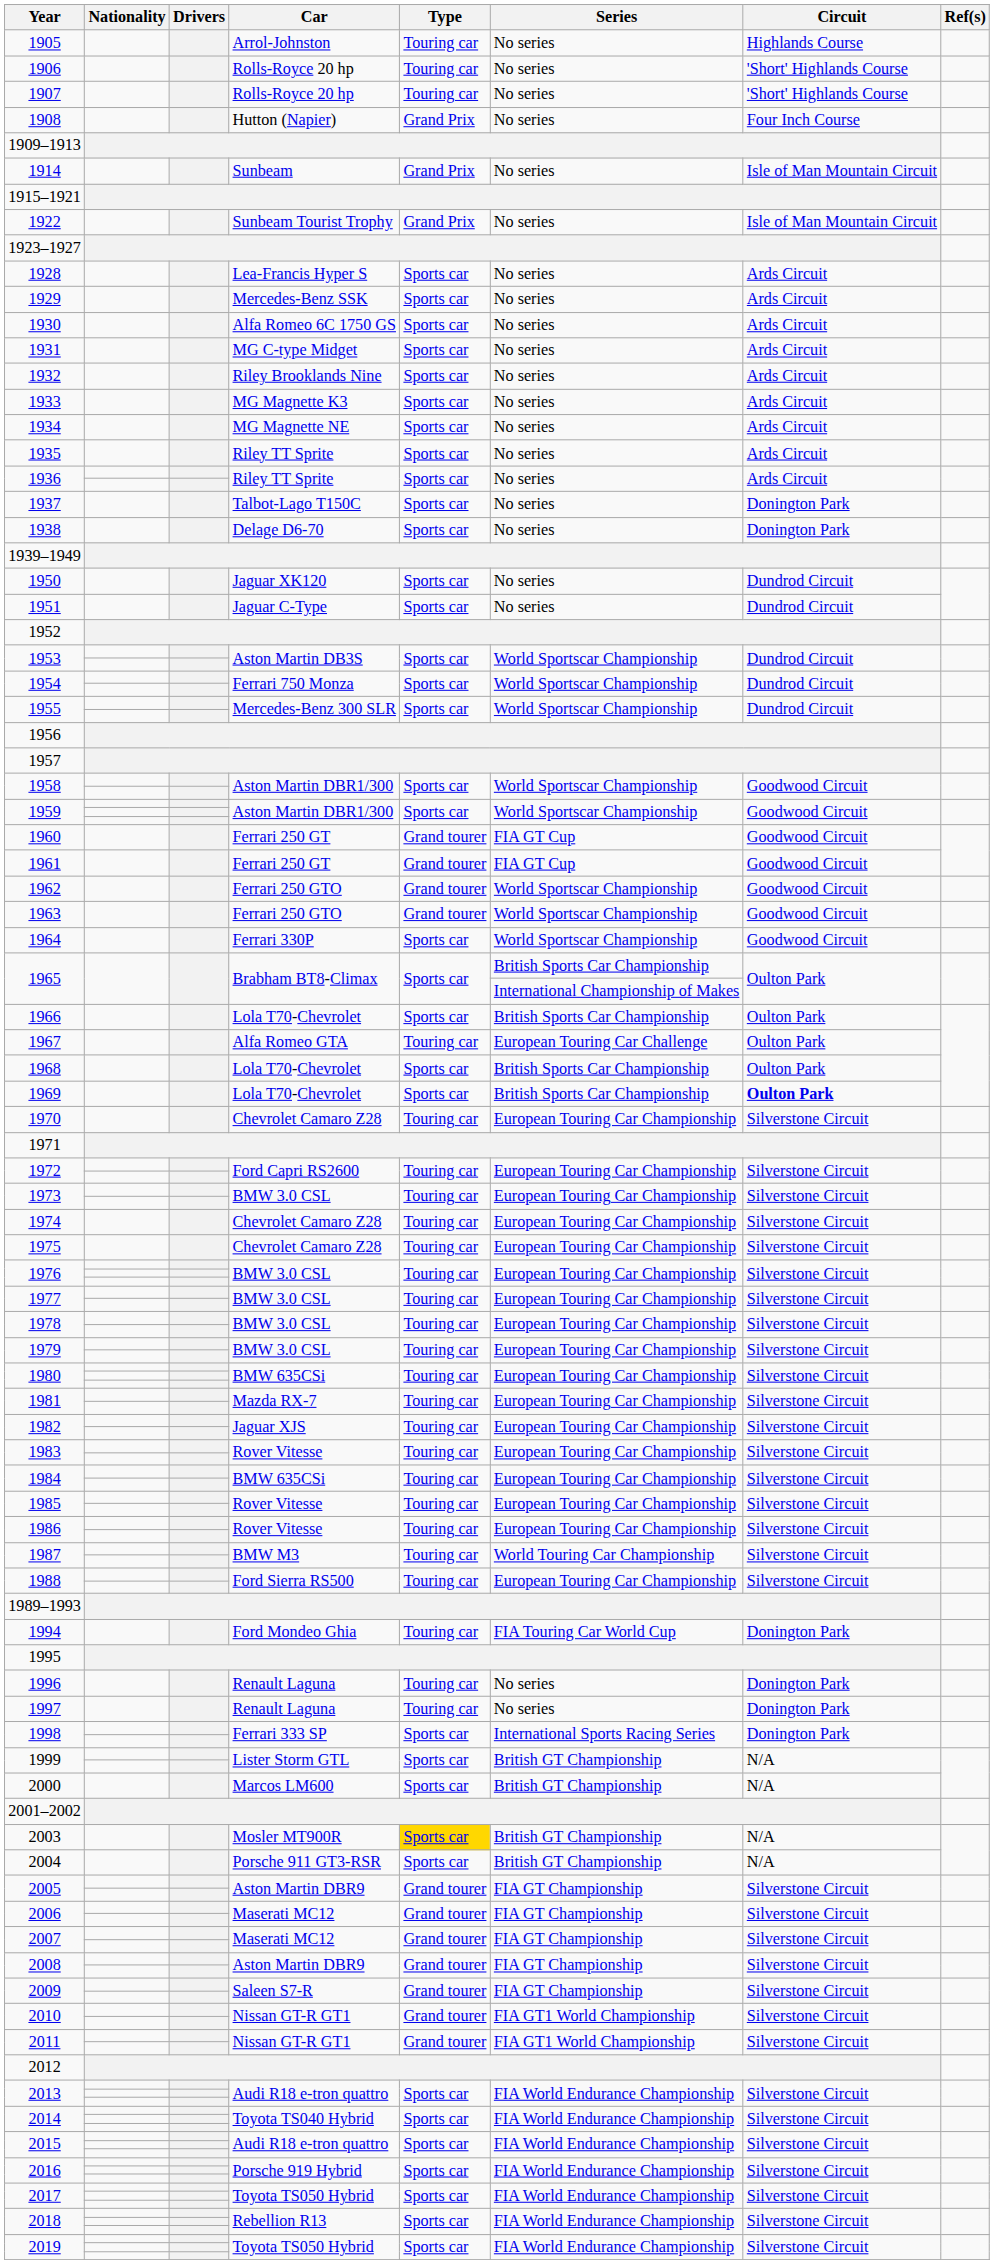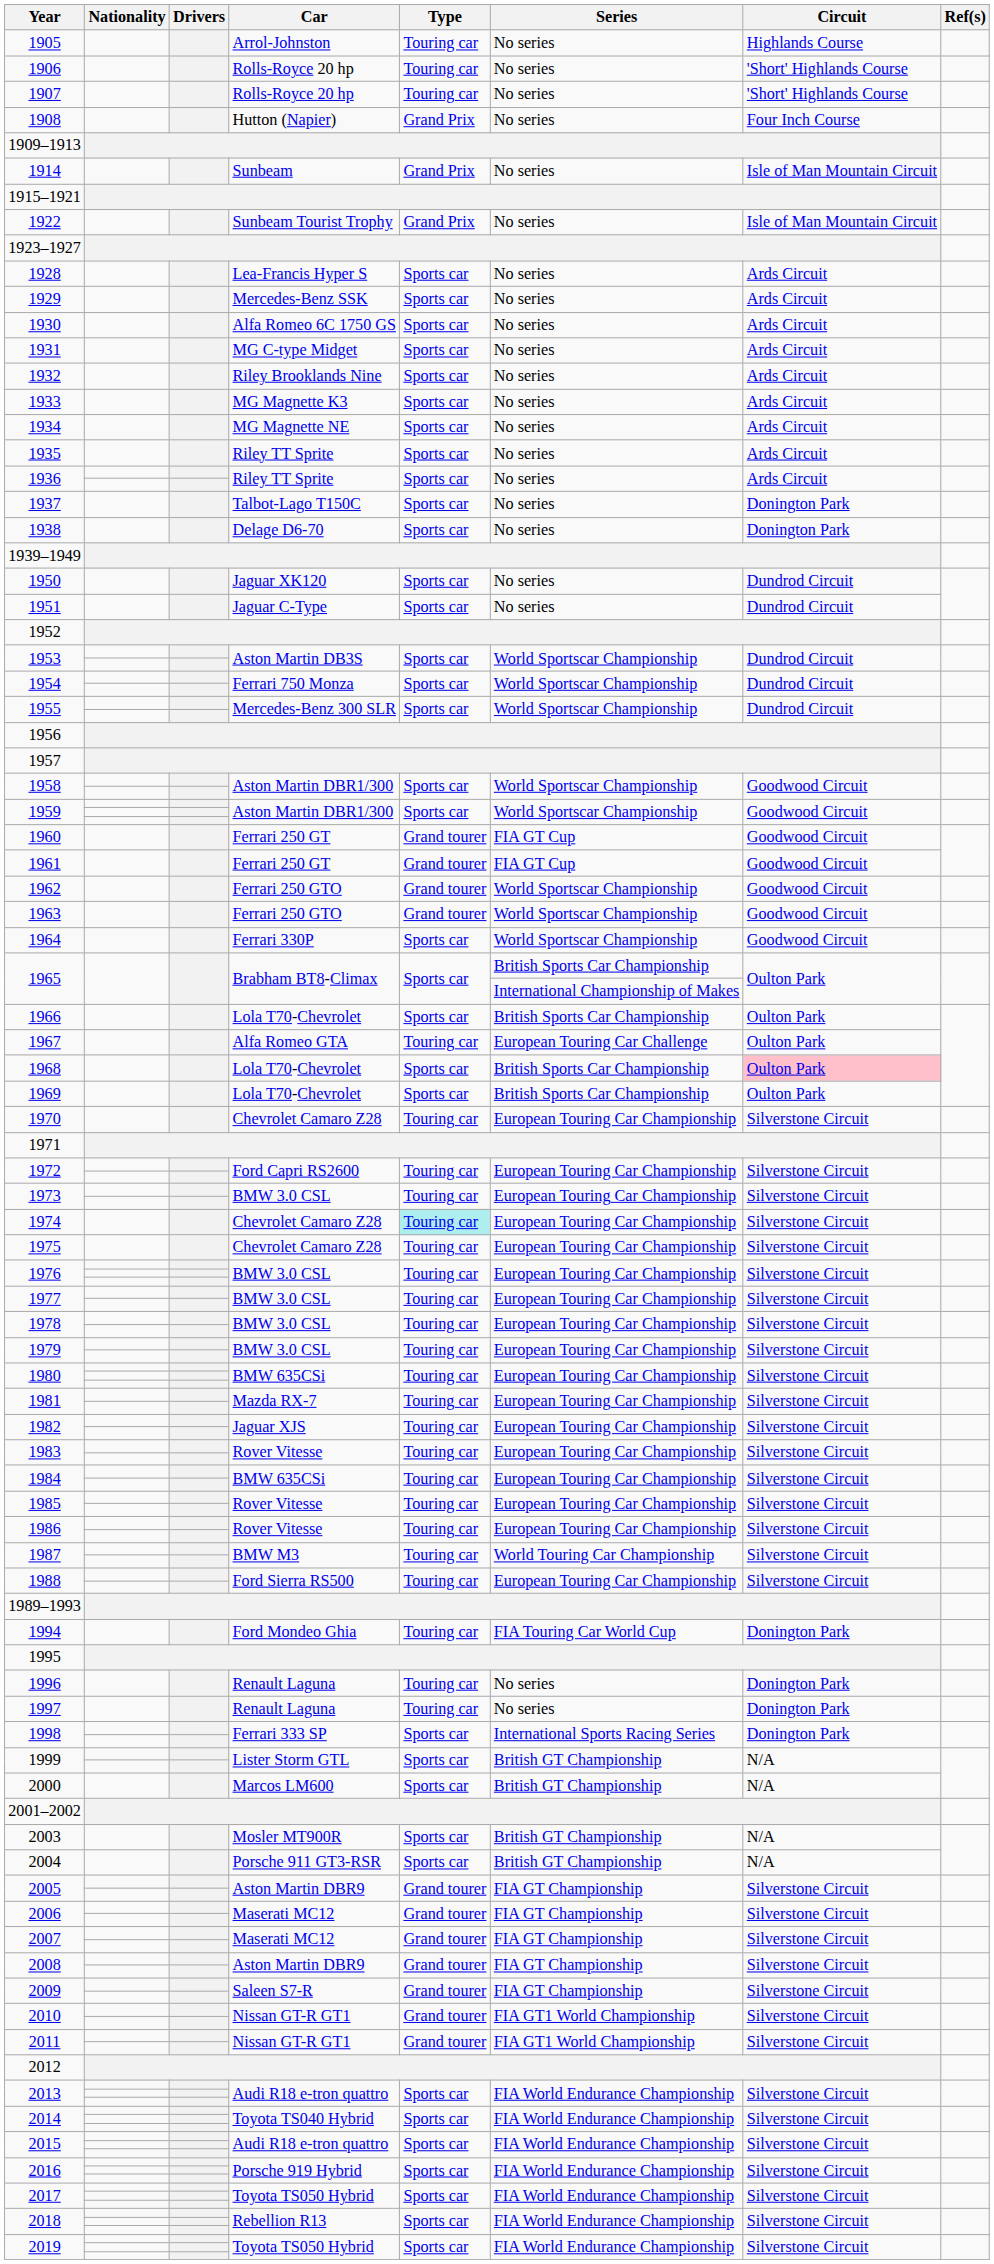(786, 1068) no background -> (786, 1068) pink background
(790, 1093) bold -> (786, 1093) normal
(441, 1221) no background -> (441, 1221) paleturquoise background
(436, 1836) gold background -> (436, 1836) no background
